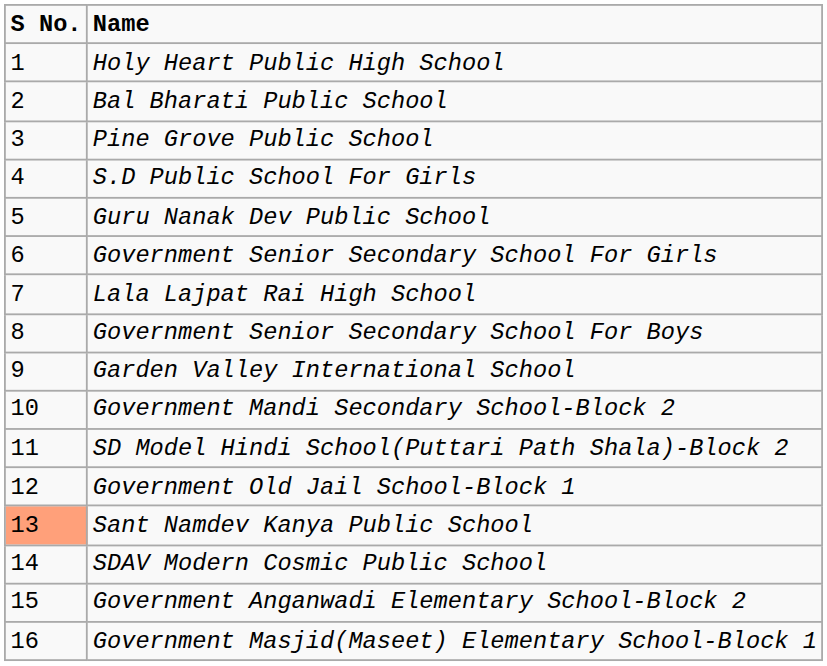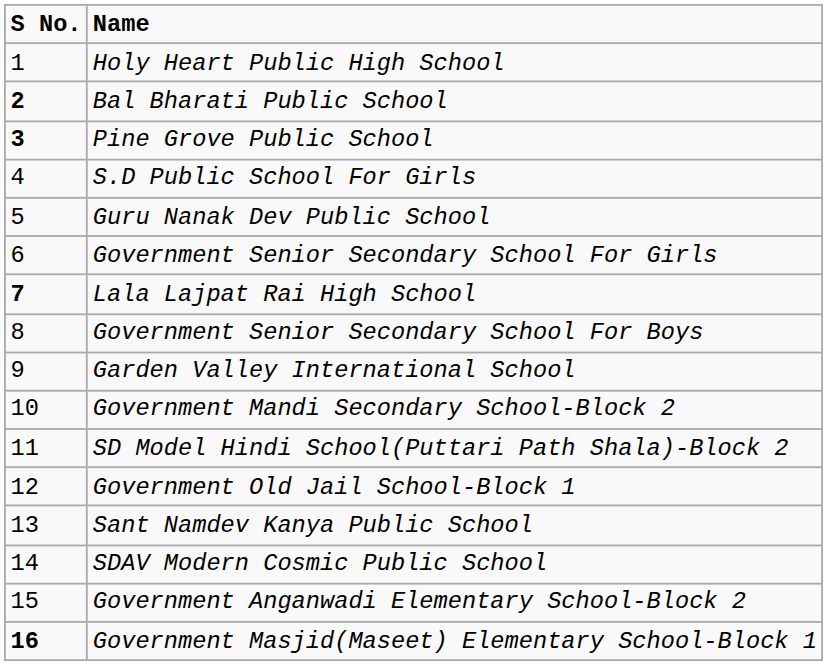(18, 101) normal -> (18, 101) bold
(18, 140) normal -> (18, 140) bold
(18, 294) normal -> (18, 294) bold
(25, 525) lightsalmon background -> (25, 525) no background
(25, 641) normal -> (25, 641) bold
